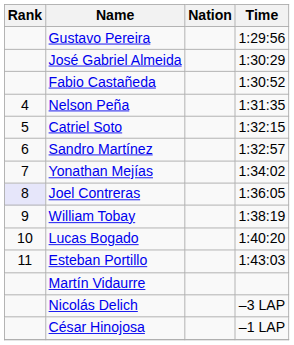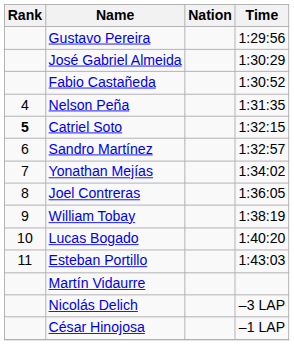(25, 127) normal -> (25, 127) bold
(25, 194) lavender background -> (25, 194) no background
